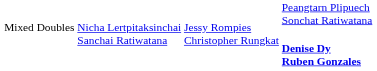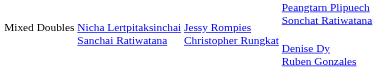(321, 55) bold -> (319, 55) normal
